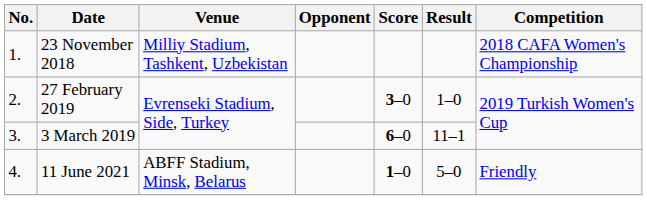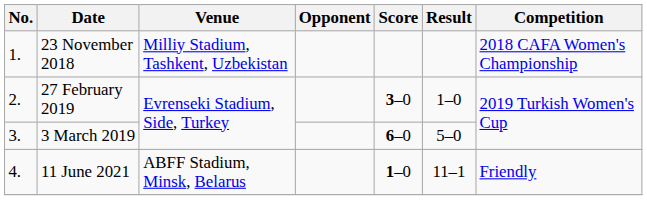(449, 135) 11–1 -> (449, 135) 5–0
(449, 171) 5–0 -> (449, 171) 11–1
